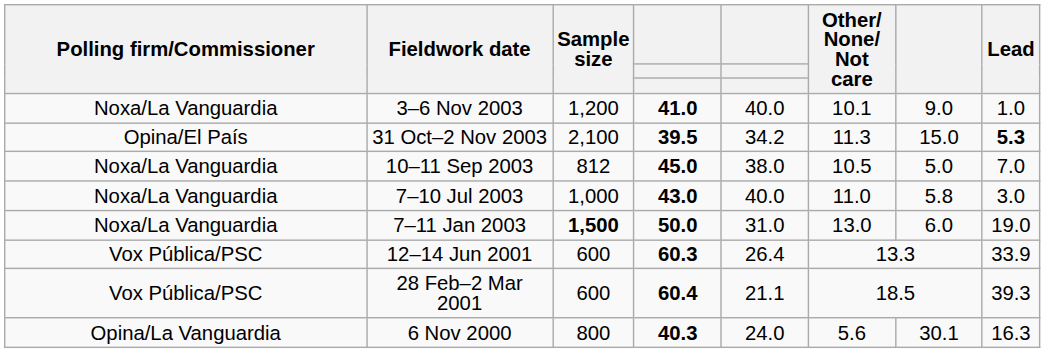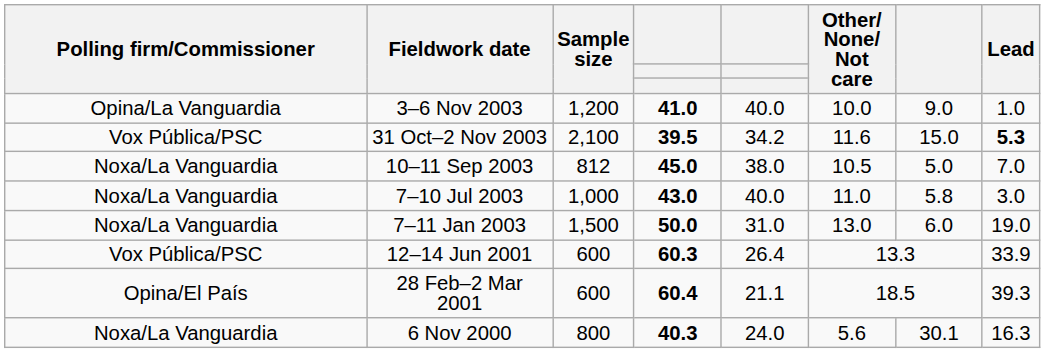(186, 108) Noxa/La Vanguardia -> (186, 108) Opina/La Vanguardia
(852, 108) 10.1 -> (852, 108) 10.0
(186, 137) Opina/El País -> (186, 137) Vox Pública/PSC
(852, 137) 11.3 -> (852, 137) 11.6
(593, 225) bold -> (593, 225) normal
(186, 294) Vox Pública/PSC -> (186, 294) Opina/El País
(186, 333) Opina/La Vanguardia -> (186, 333) Noxa/La Vanguardia
